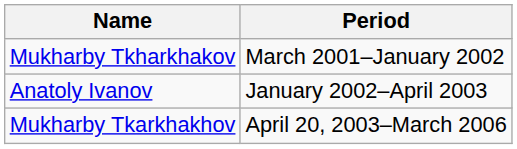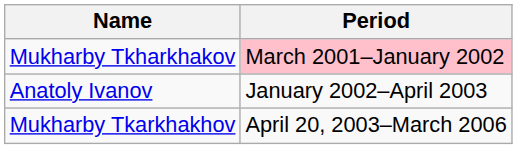(375, 56) no background -> (375, 56) pink background
